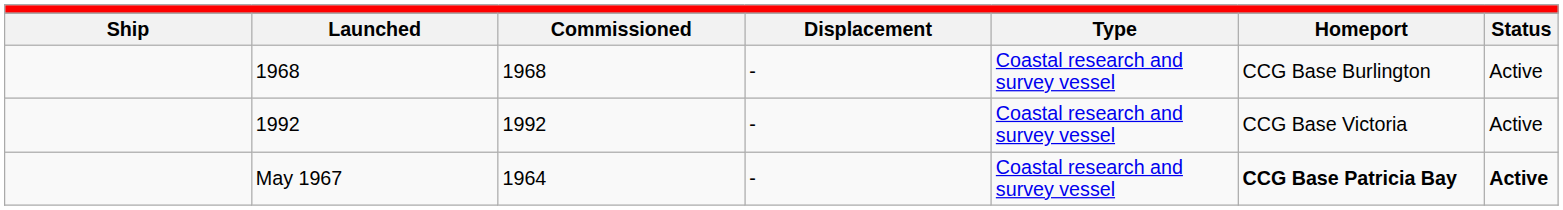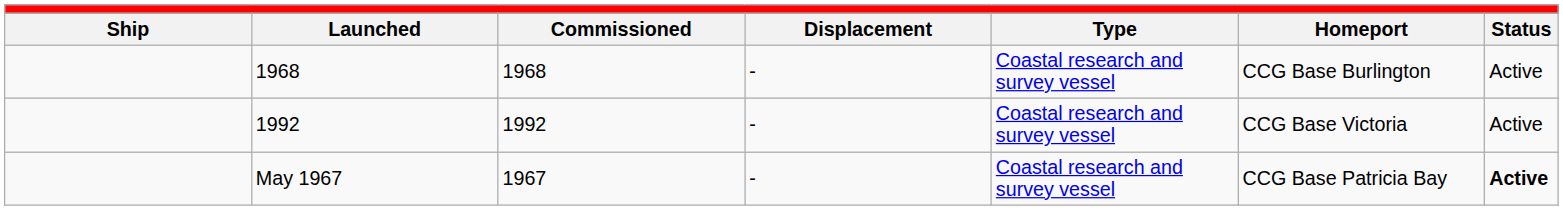(524, 178) 1964 -> (524, 178) 1967
(1350, 178) bold -> (1345, 178) normal
